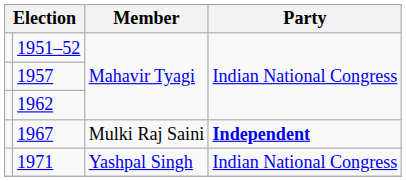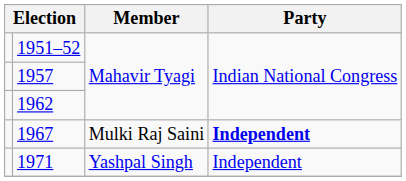(305, 162) Indian National Congress -> (257, 162) Independent
